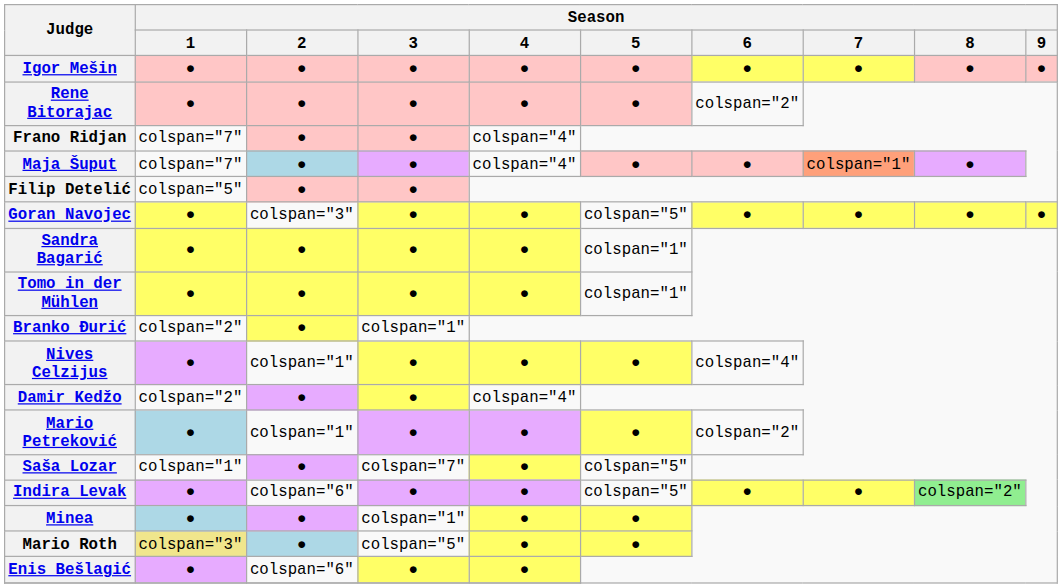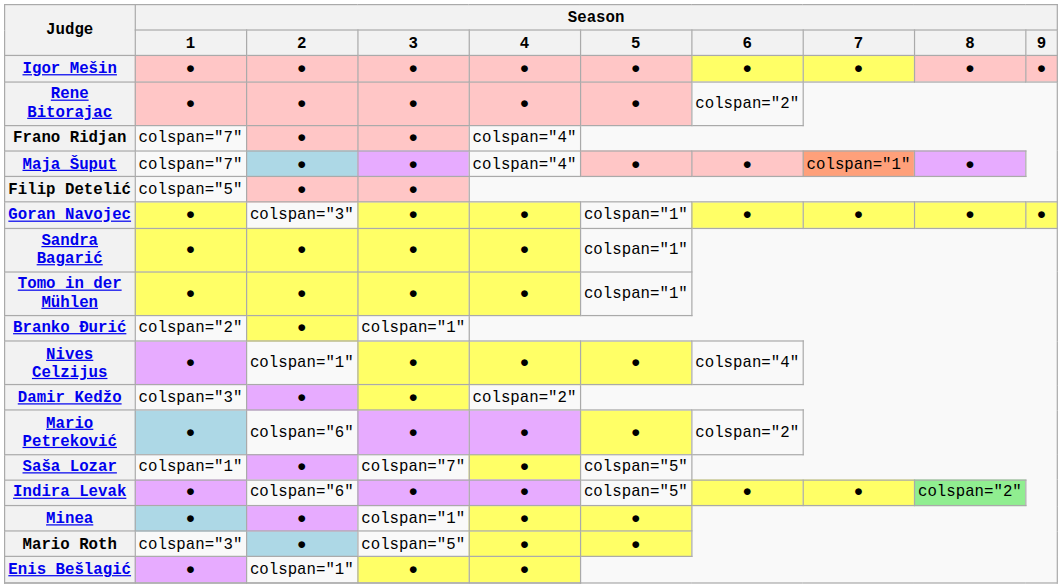(636, 215) colspan="5" -> (636, 215) colspan="1"
(191, 398) colspan="2" -> (191, 398) colspan="3"
(525, 398) colspan="4" -> (525, 398) colspan="2"
(302, 432) colspan="1" -> (302, 432) colspan="6"
(191, 544) khaki background -> (191, 544) no background
(302, 570) colspan="6" -> (302, 570) colspan="1"
